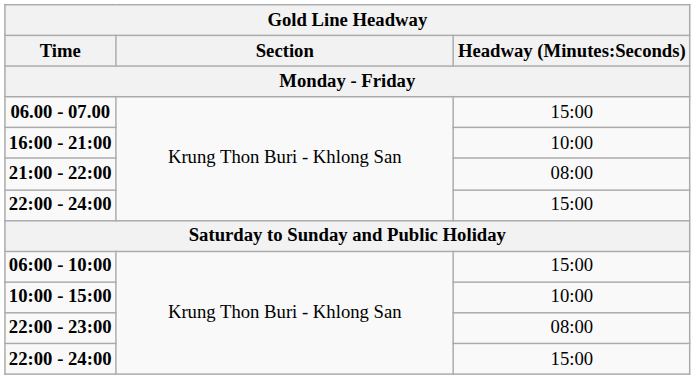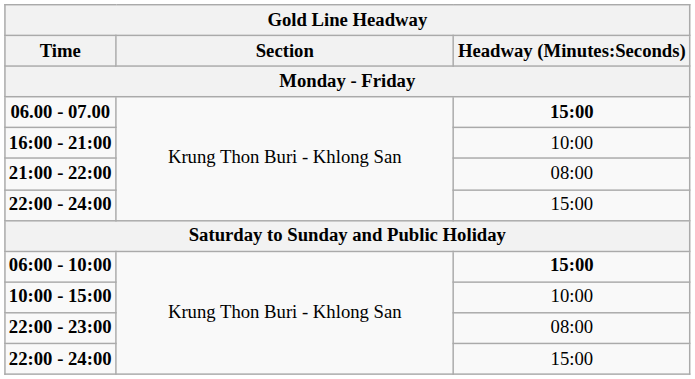(572, 112) normal -> (572, 112) bold
(572, 266) normal -> (572, 266) bold
